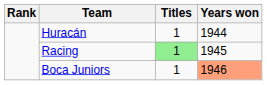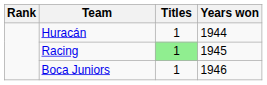(214, 70) lightsalmon background -> (214, 70) no background
